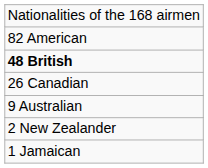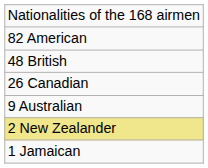(40, 61) bold -> (37, 61) normal
(62, 128) no background -> (62, 128) khaki background
